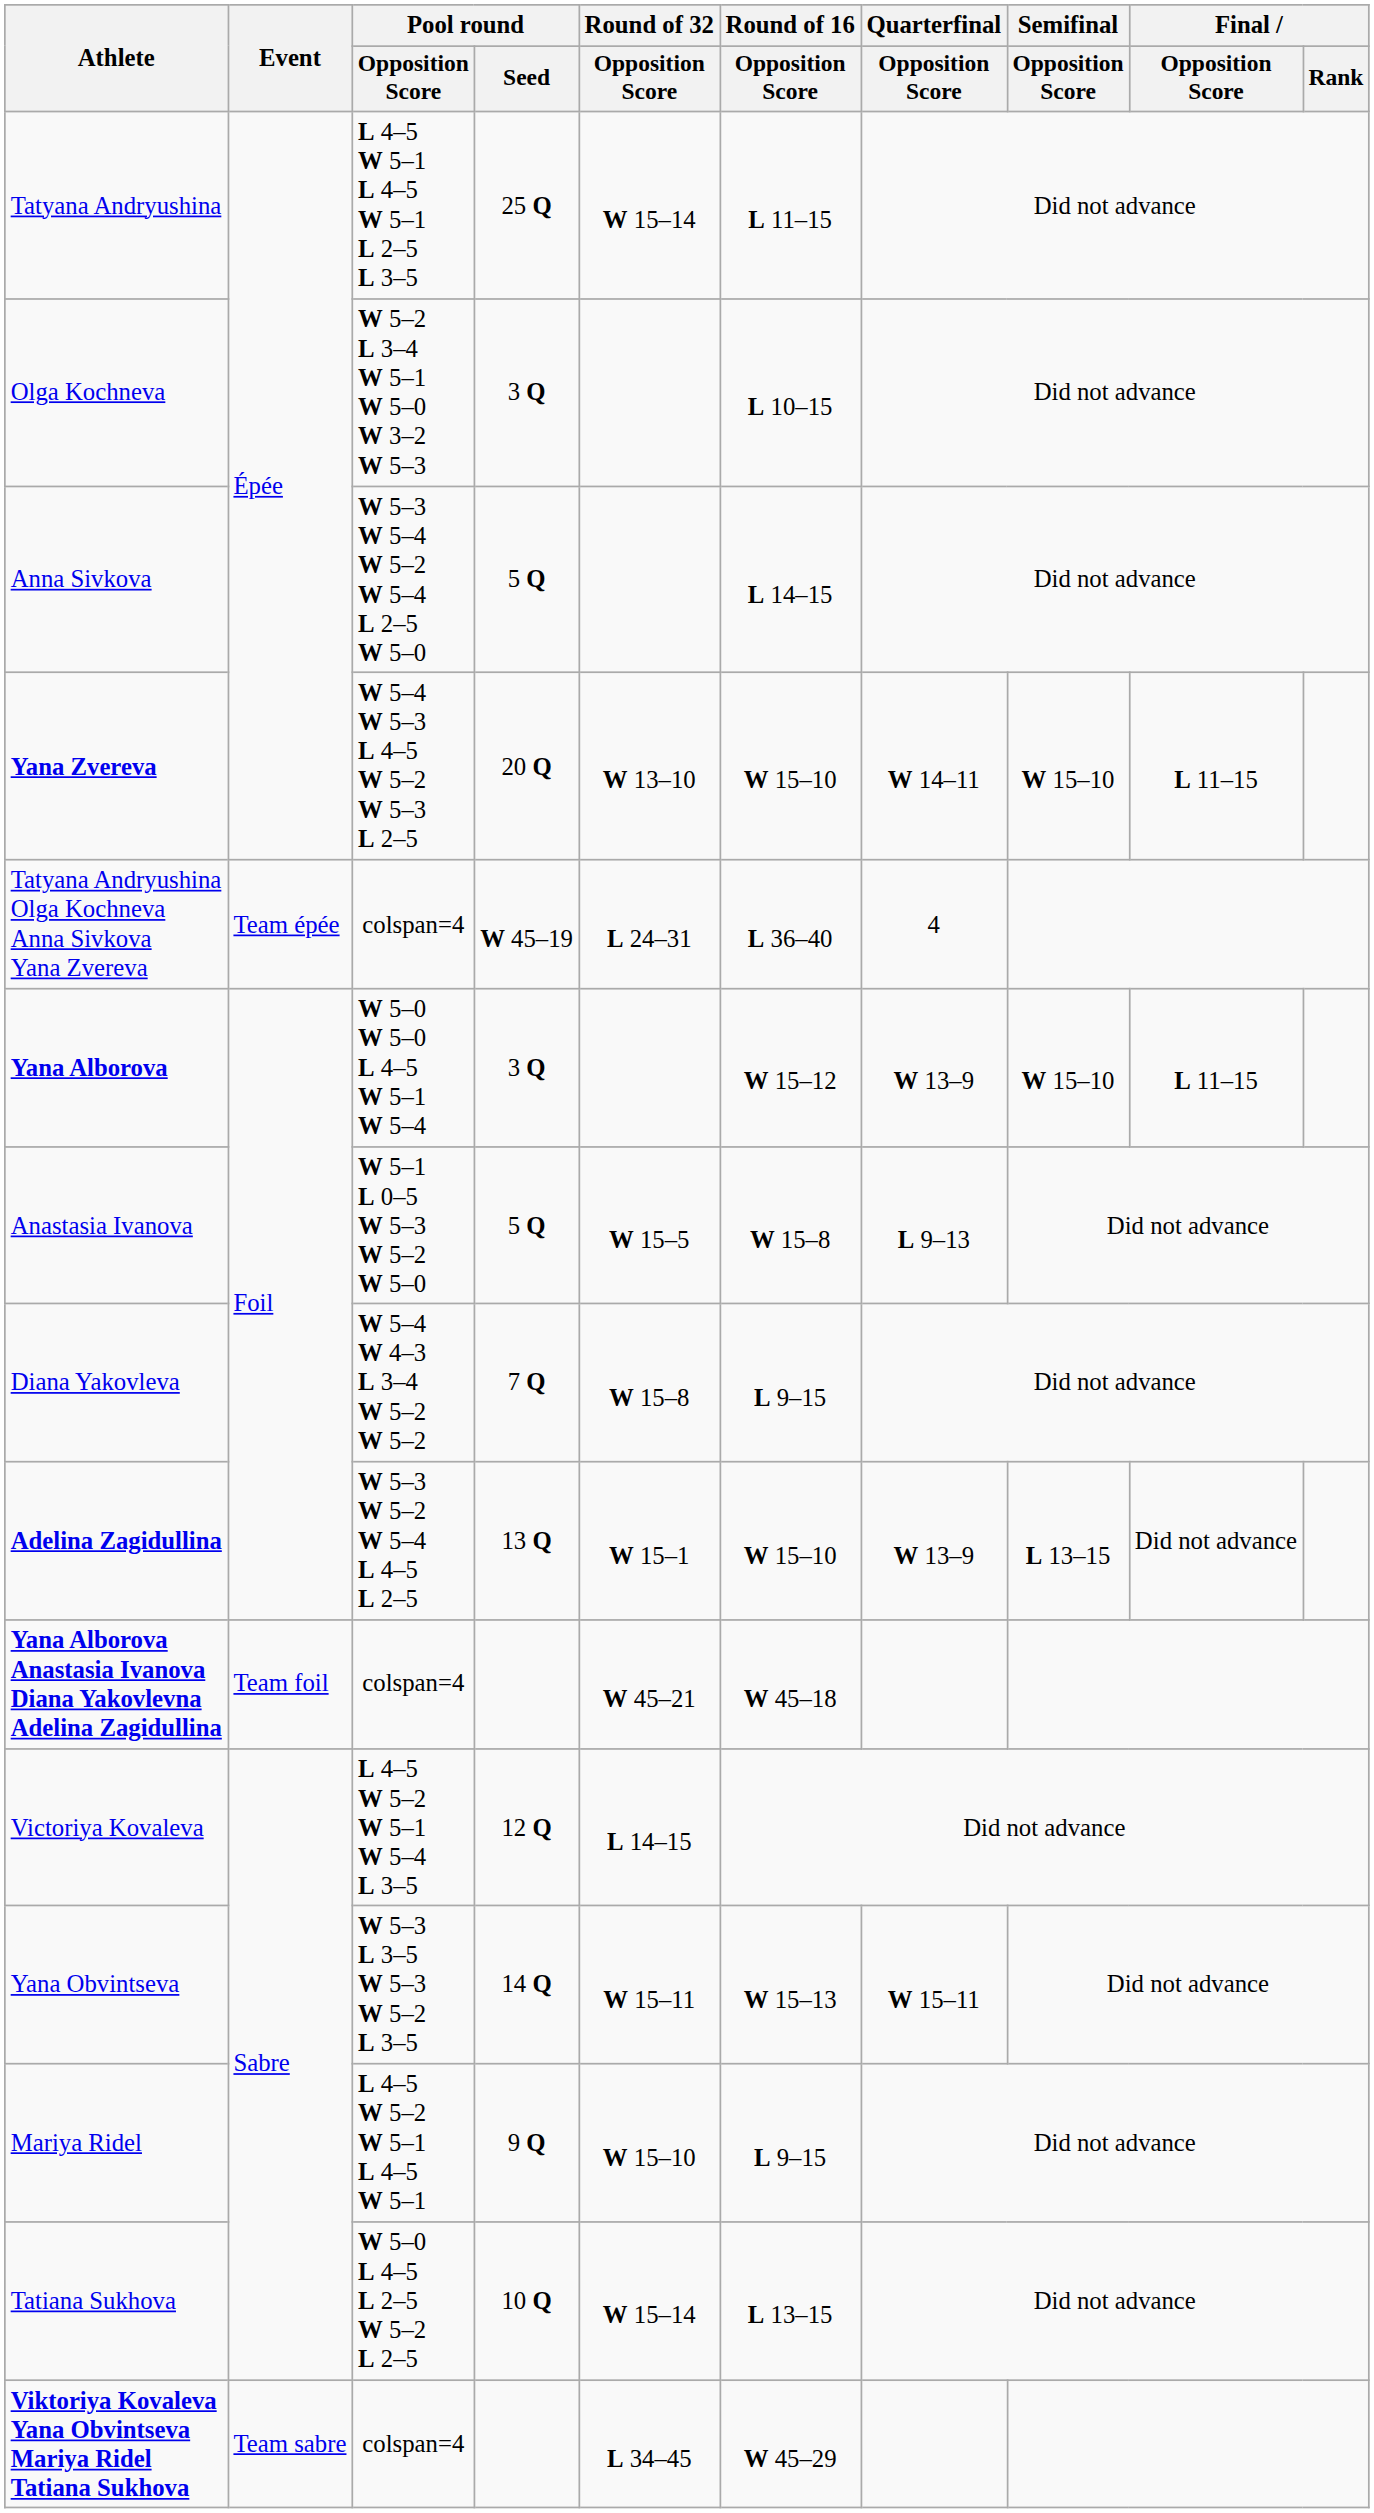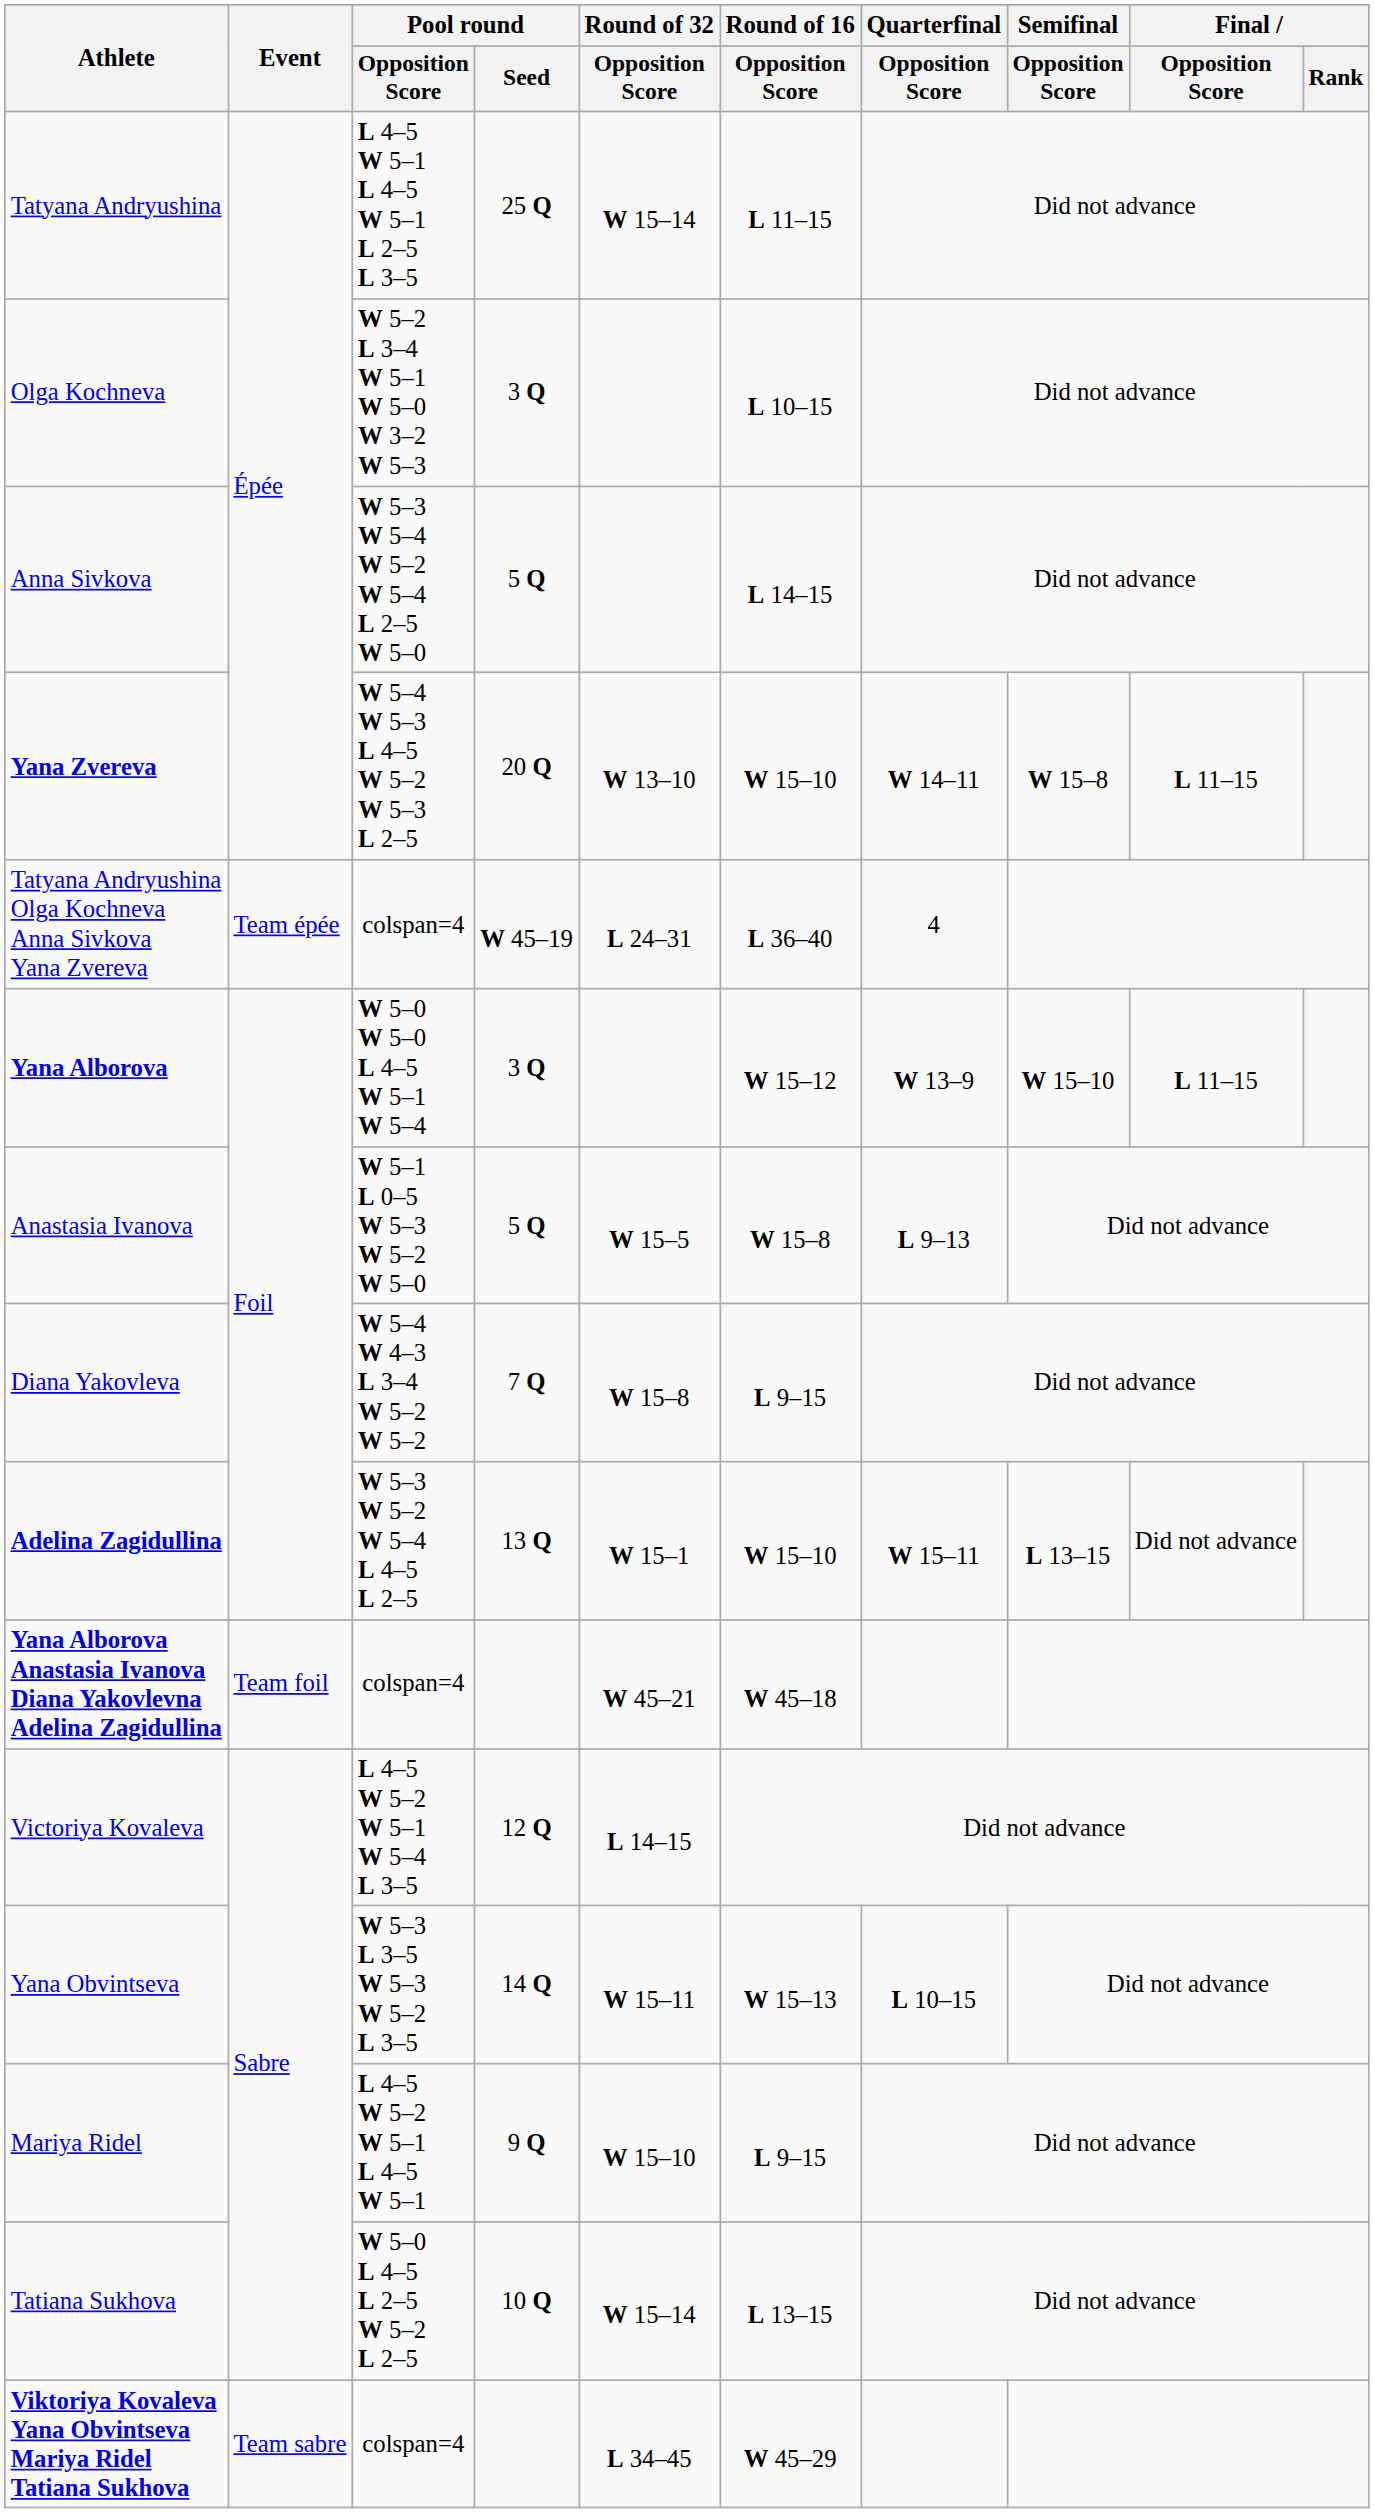(1068, 781) W 15–10 -> (1068, 781) W 15–8
(934, 1555) W 13–9 -> (934, 1555) W 15–11
(934, 1999) W 15–11 -> (934, 1999) L 10–15
